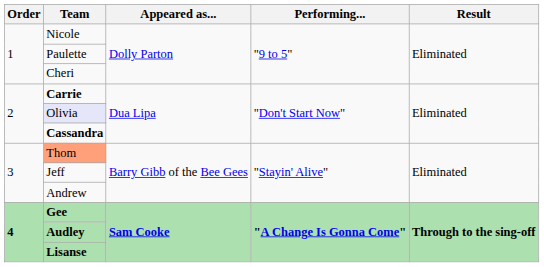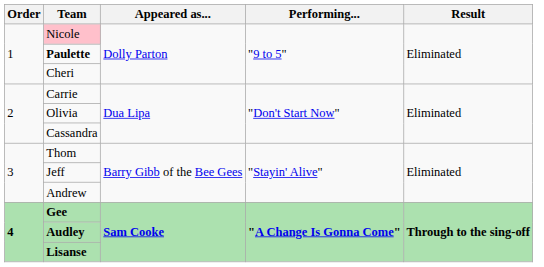(63, 34) no background -> (63, 34) pink background
(66, 53) normal -> (68, 53) bold
(64, 93) bold -> (62, 93) normal
(62, 113) lavender background -> (62, 113) no background
(75, 133) bold -> (72, 133) normal
(61, 152) lightsalmon background -> (61, 152) no background
